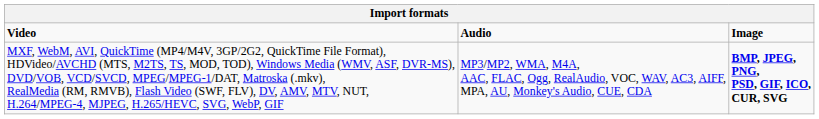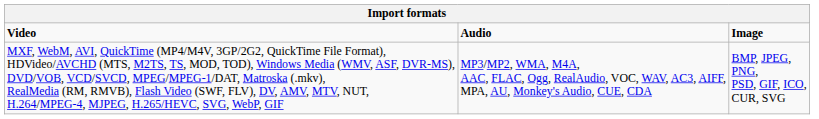(771, 78) bold -> (769, 78) normal
